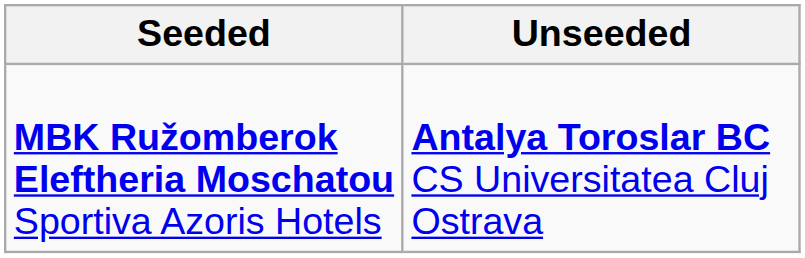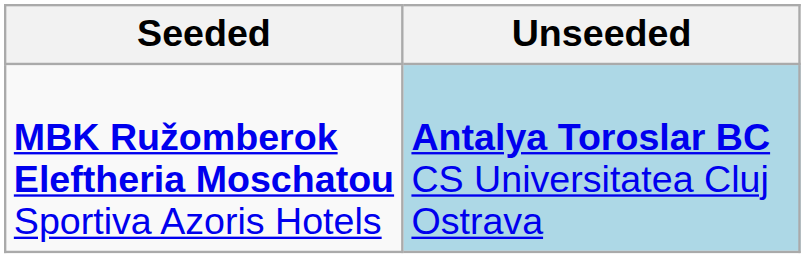(591, 178) no background -> (591, 178) lightblue background
